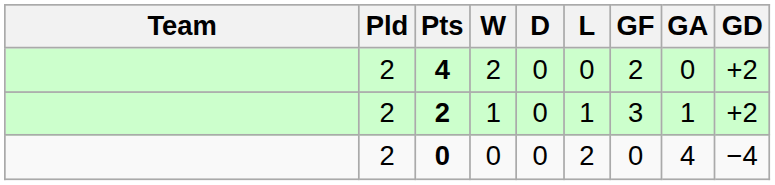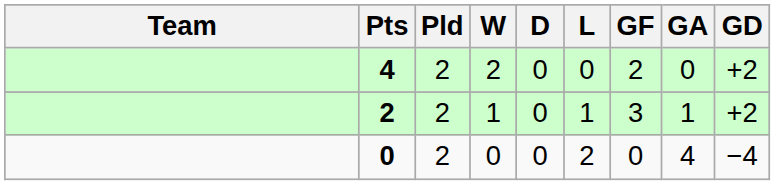columns swapped: (442, 26) <-> (387, 26)
